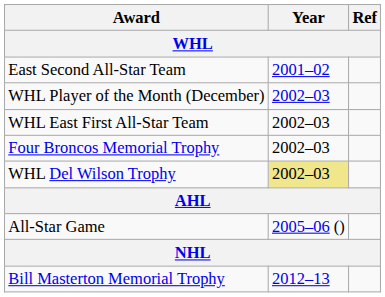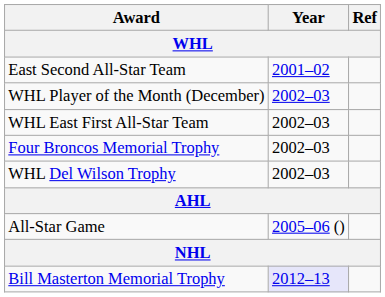(301, 174) khaki background -> (301, 174) no background
(301, 278) no background -> (301, 278) lavender background
